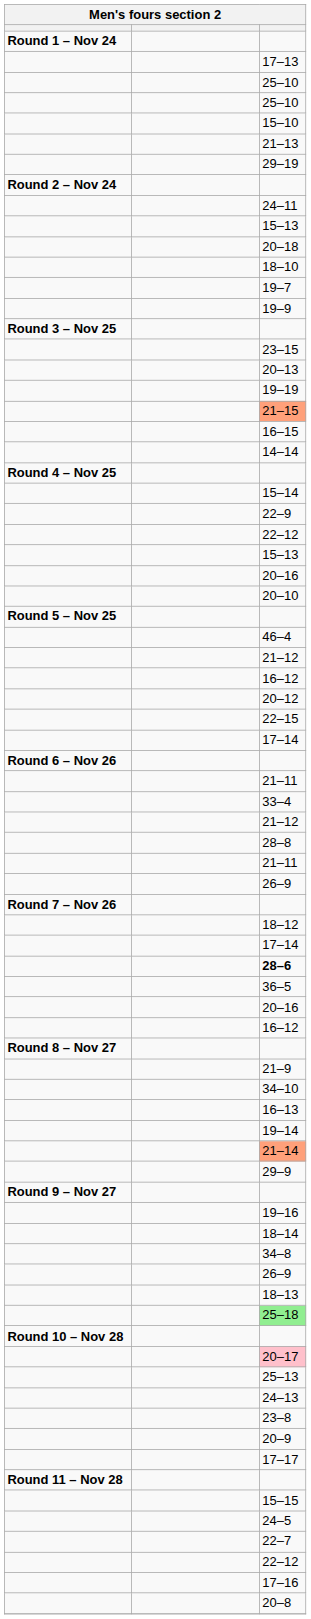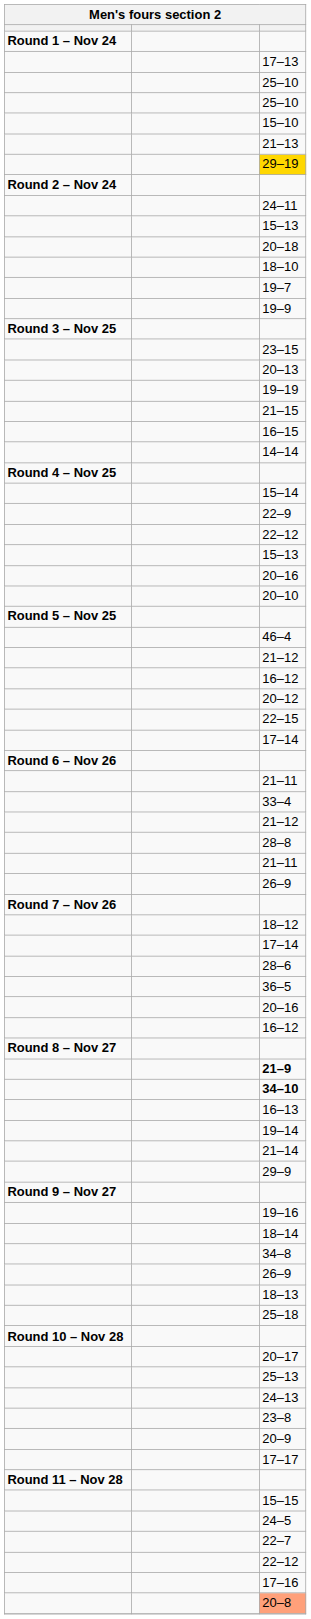(280, 164) no background -> (280, 164) gold background
(280, 411) lightsalmon background -> (280, 411) no background
(277, 966) bold -> (277, 966) normal
(277, 1068) normal -> (277, 1068) bold
(280, 1089) normal -> (280, 1089) bold
(280, 1151) lightsalmon background -> (280, 1151) no background
(280, 1315) lightgreen background -> (280, 1315) no background
(280, 1356) pink background -> (280, 1356) no background
(277, 1603) no background -> (277, 1603) lightsalmon background
